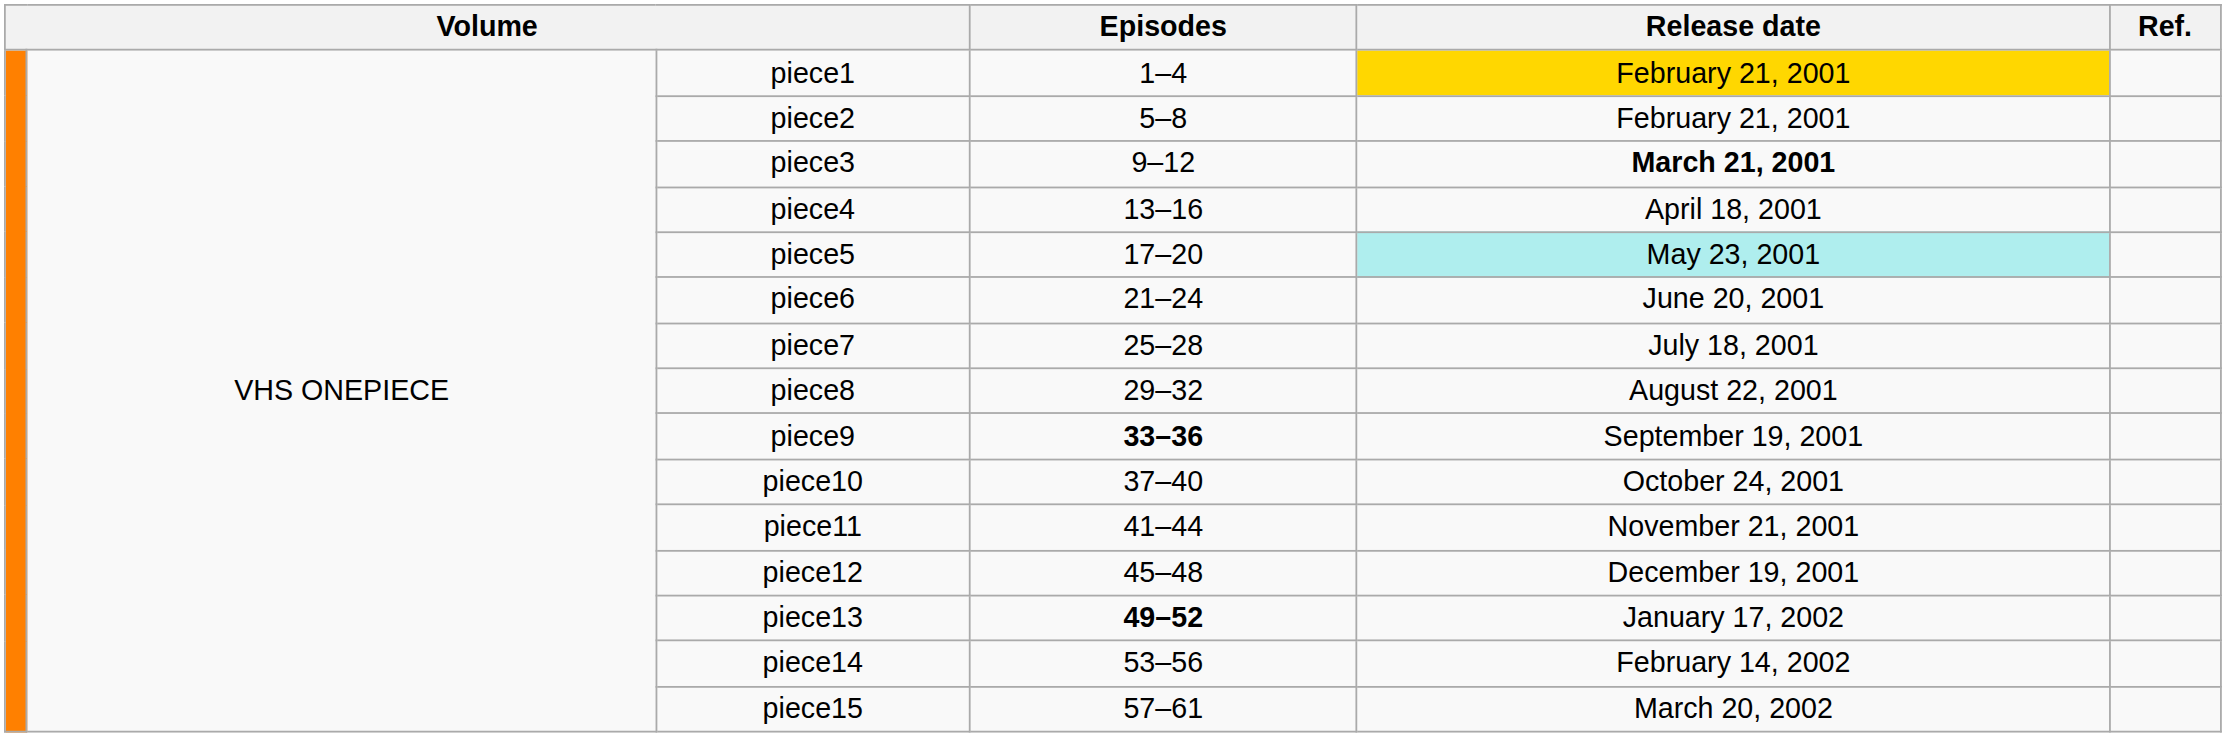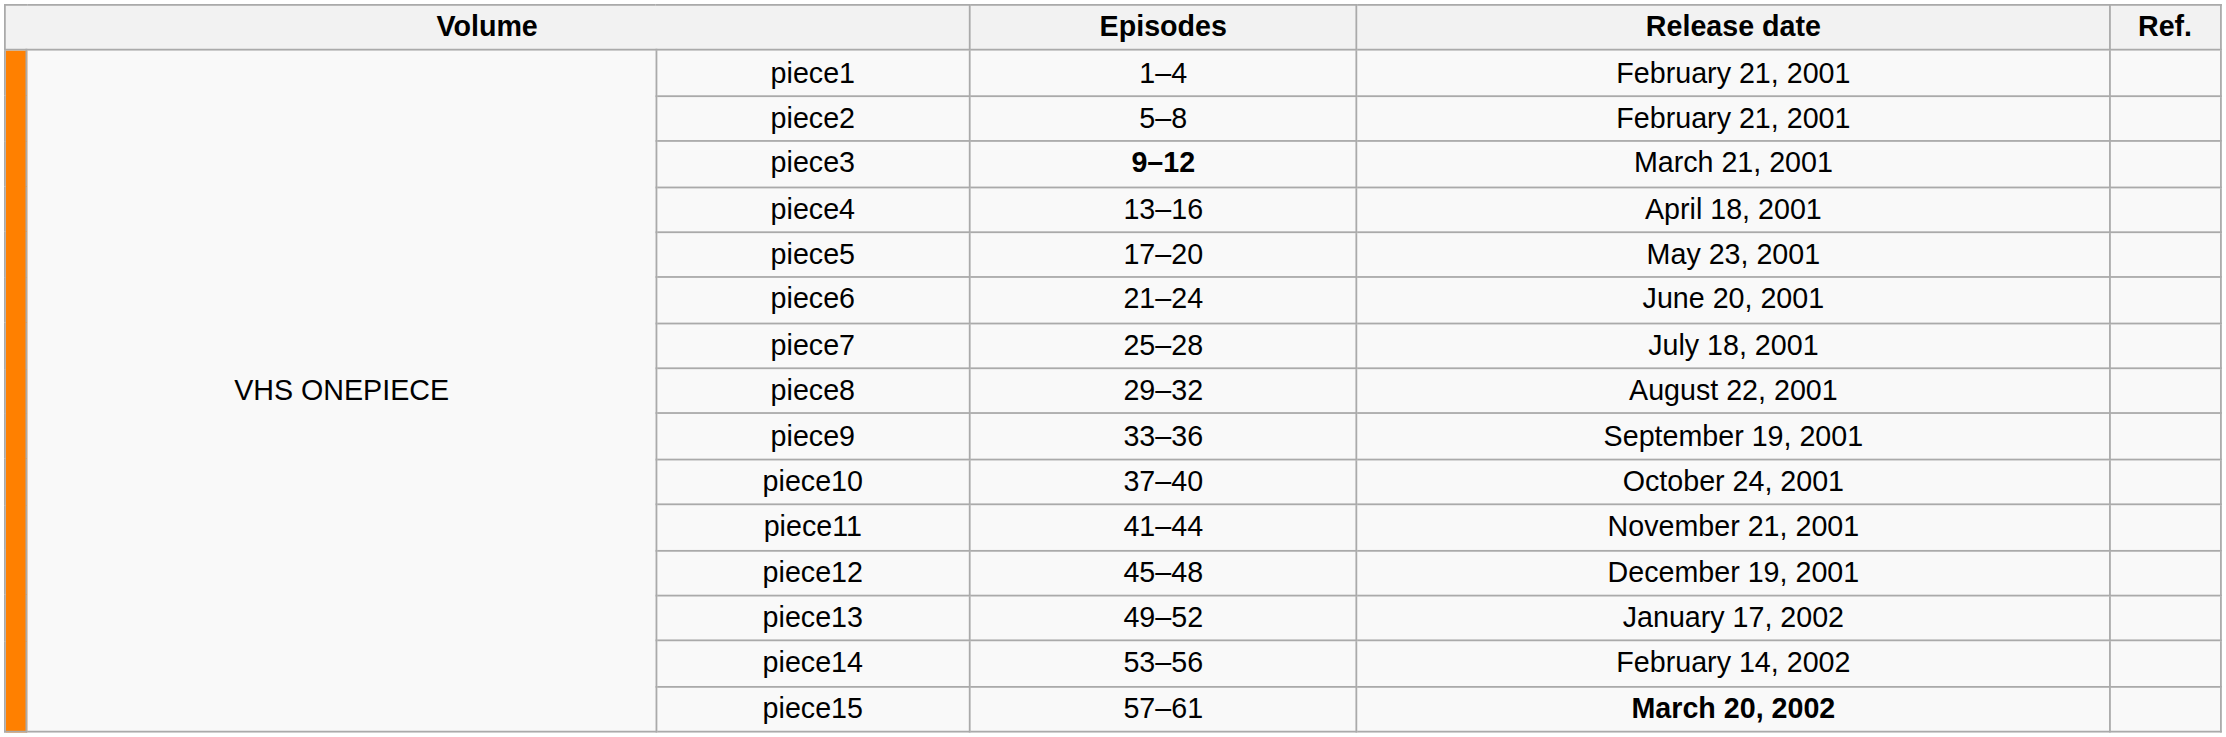(1733, 72) gold background -> (1733, 72) no background
(1163, 163) normal -> (1163, 163) bold
(1733, 163) bold -> (1733, 163) normal
(1733, 254) paleturquoise background -> (1733, 254) no background
(1163, 436) bold -> (1163, 436) normal
(1163, 617) bold -> (1163, 617) normal
(1733, 708) normal -> (1733, 708) bold
